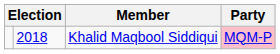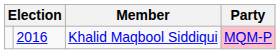(32, 37) 2018 -> (32, 37) 2016
